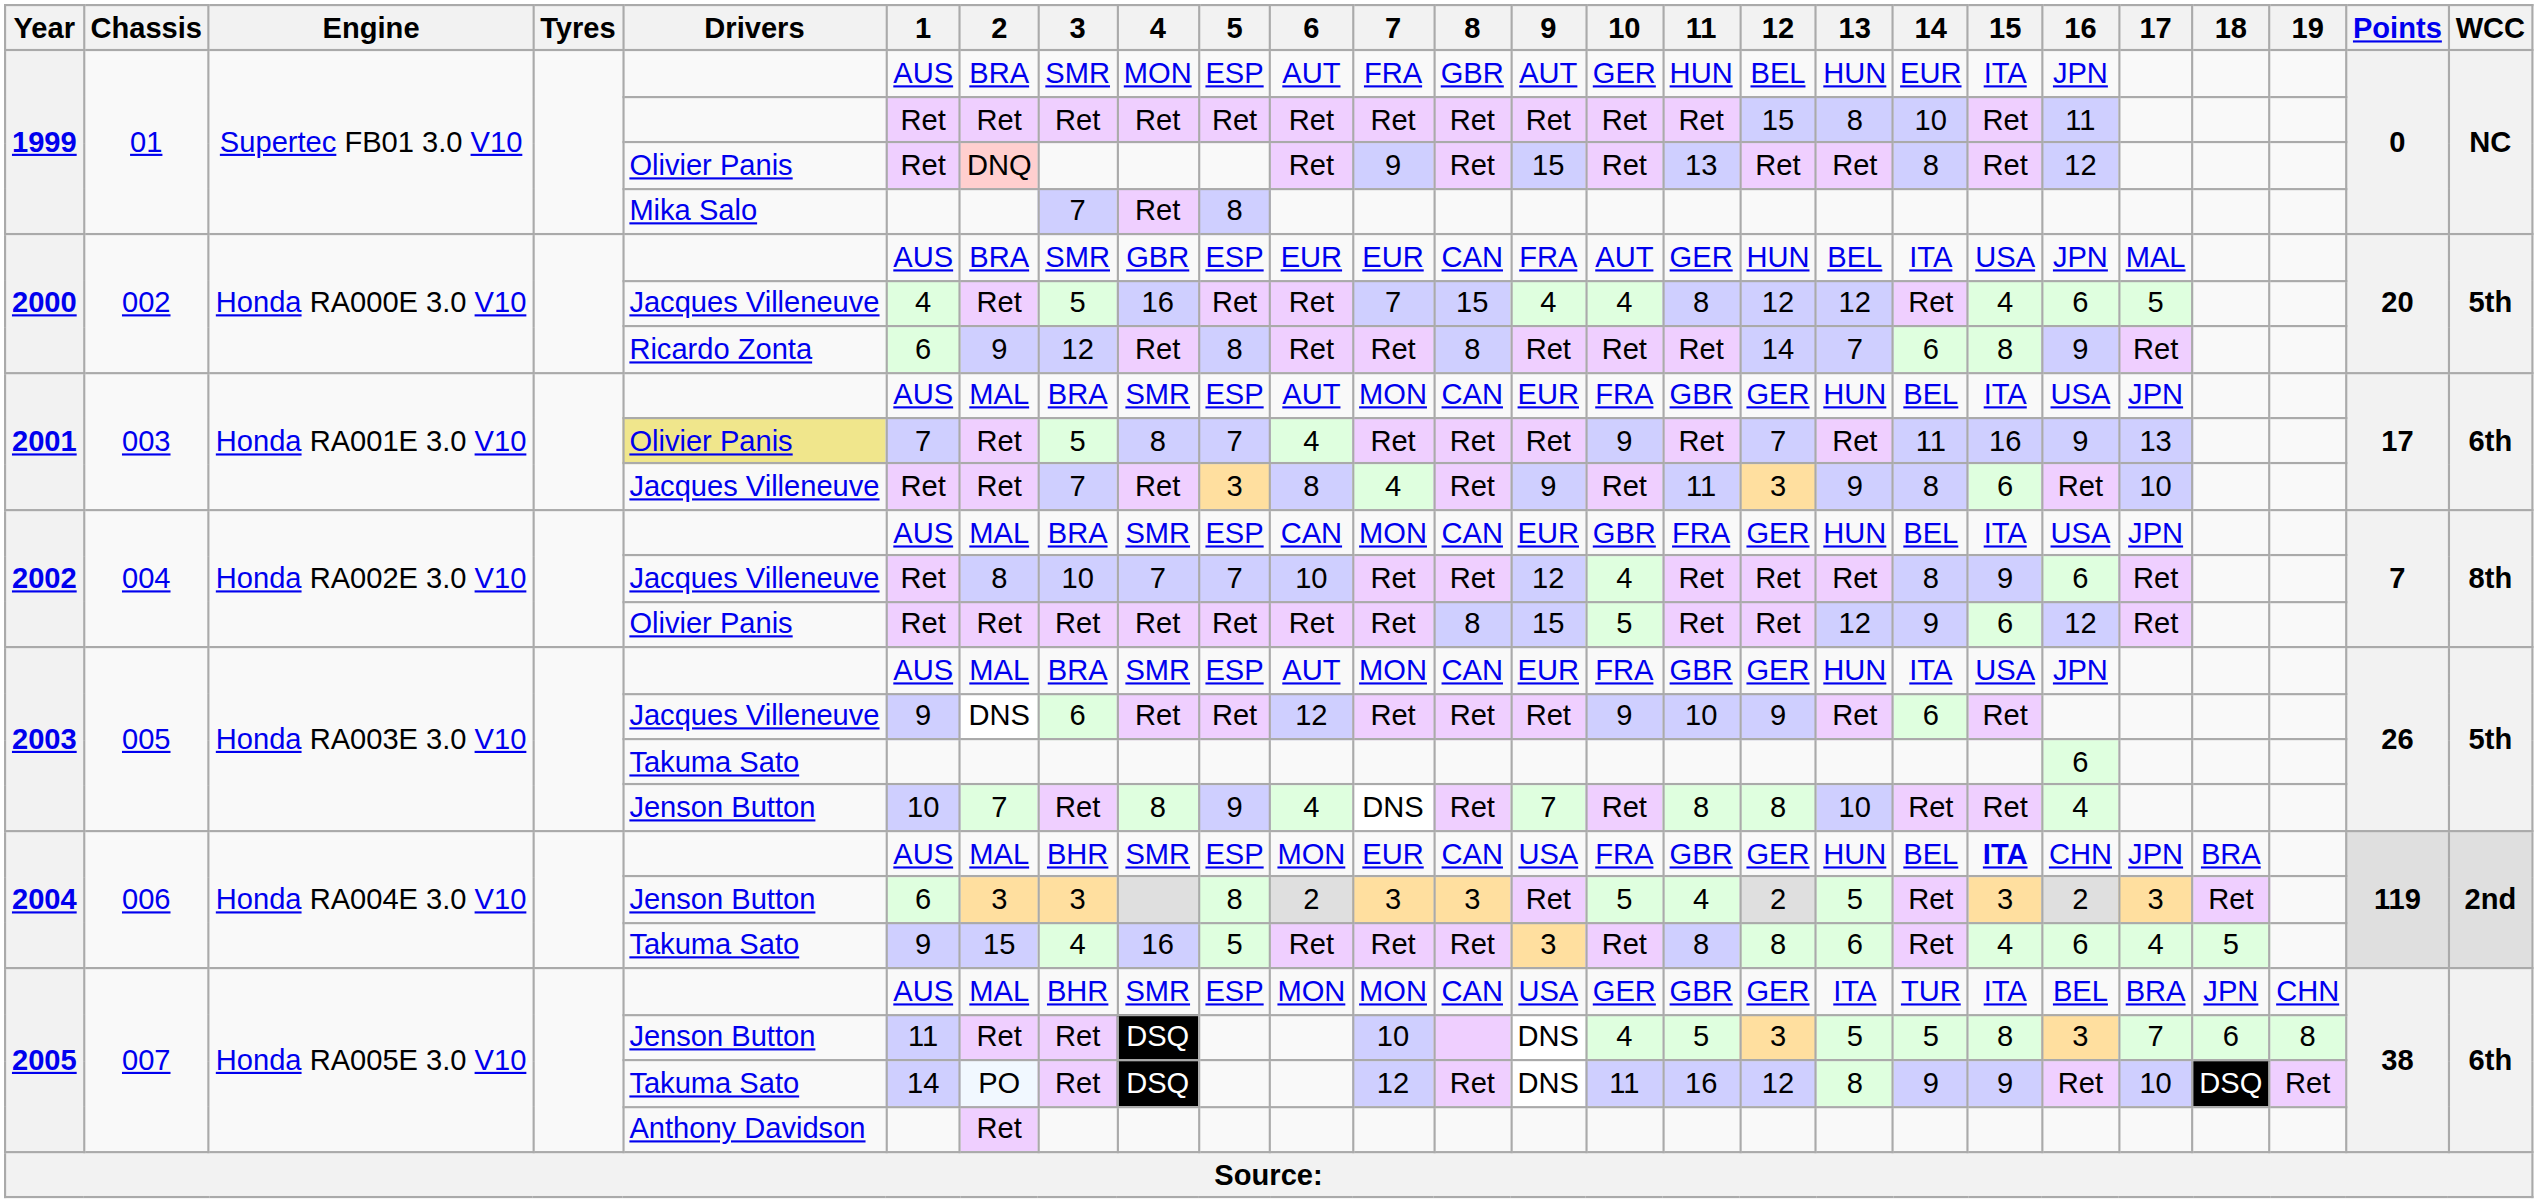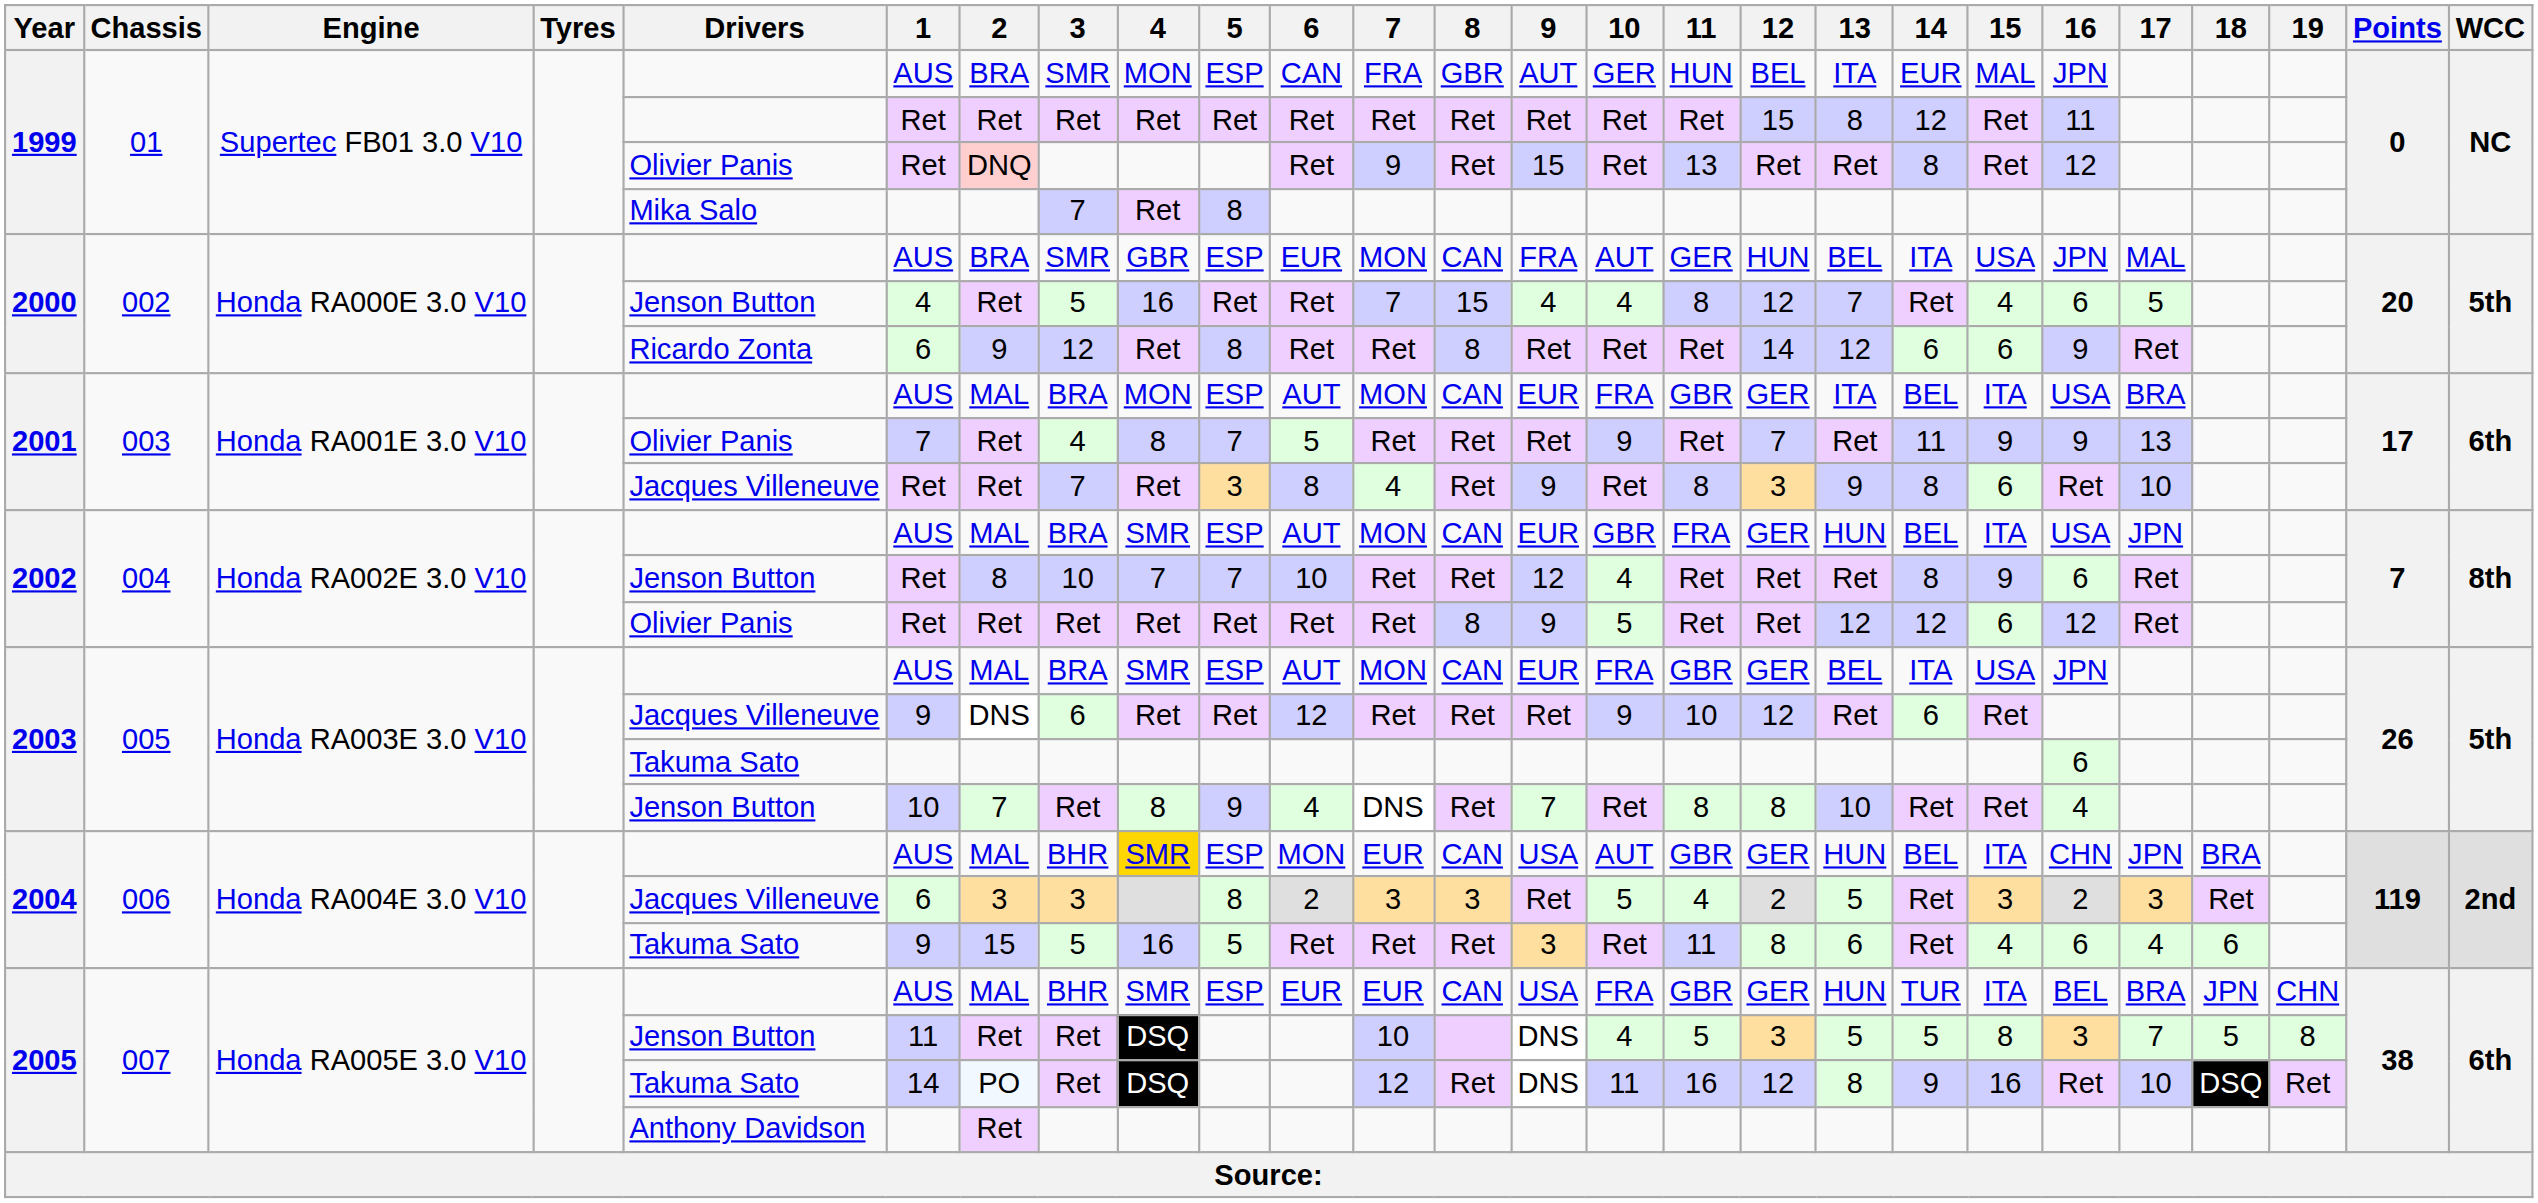(1311, 73) AUT -> (1311, 73) CAN
(1855, 73) HUN -> (1855, 73) ITA
(2005, 73) ITA -> (2005, 73) MAL
(1931, 119) 10 -> (1931, 119) 12
(1393, 257) EUR -> (1393, 257) MON
(754, 303) Jacques Villeneuve -> (722, 303) Jenson Button
(1855, 303) 12 -> (1855, 303) 7
(1855, 349) 7 -> (1855, 349) 12
(2005, 349) 8 -> (2005, 349) 6
(1158, 395) SMR -> (1158, 395) MON
(1855, 395) HUN -> (1855, 395) ITA
(2156, 395) JPN -> (2156, 395) BRA
(711, 440) khaki background -> (711, 440) no background
(1078, 440) 5 -> (1078, 440) 4
(1311, 440) 4 -> (1311, 440) 5
(2005, 440) 16 -> (2005, 440) 9
(1701, 486) 11 -> (1701, 486) 8
(1311, 532) CAN -> (1311, 532) AUT
(754, 578) Jacques Villeneuve -> (722, 578) Jenson Button
(1548, 624) 15 -> (1548, 624) 9
(1931, 624) 9 -> (1931, 624) 12
(1855, 670) HUN -> (1855, 670) BEL
(1778, 716) 9 -> (1778, 716) 12
(1158, 853) no background -> (1158, 853) gold background
(1624, 853) FRA -> (1624, 853) AUT
(2005, 853) bold -> (2005, 853) normal
(722, 899) Jenson Button -> (754, 899) Jacques Villeneuve
(1078, 945) 4 -> (1078, 945) 5
(1701, 945) 8 -> (1701, 945) 11
(2231, 945) 5 -> (2231, 945) 6
(1311, 991) MON -> (1311, 991) EUR
(1393, 991) MON -> (1393, 991) EUR
(1624, 991) GER -> (1624, 991) FRA
(1855, 991) ITA -> (1855, 991) HUN
(2231, 1037) 6 -> (2231, 1037) 5
(2005, 1083) 9 -> (2005, 1083) 16
